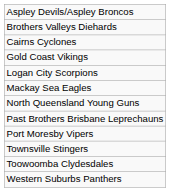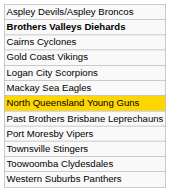(62, 27) normal -> (66, 27) bold
(73, 103) no background -> (73, 103) gold background
